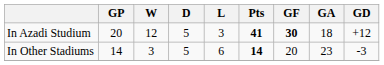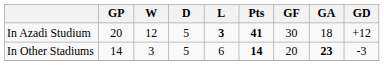(221, 32) normal -> (221, 32) bold
(291, 32) bold -> (291, 32) normal
(327, 51) normal -> (327, 51) bold
